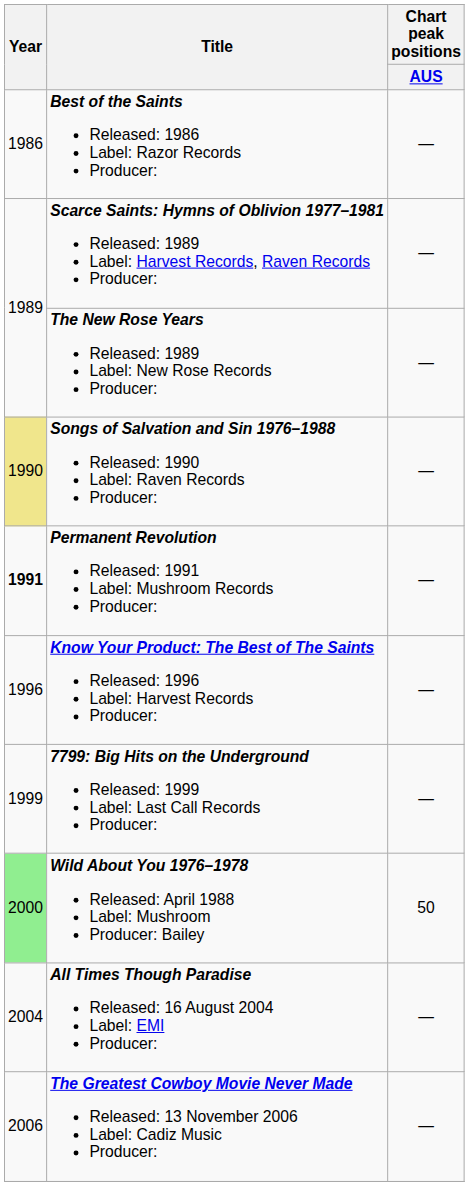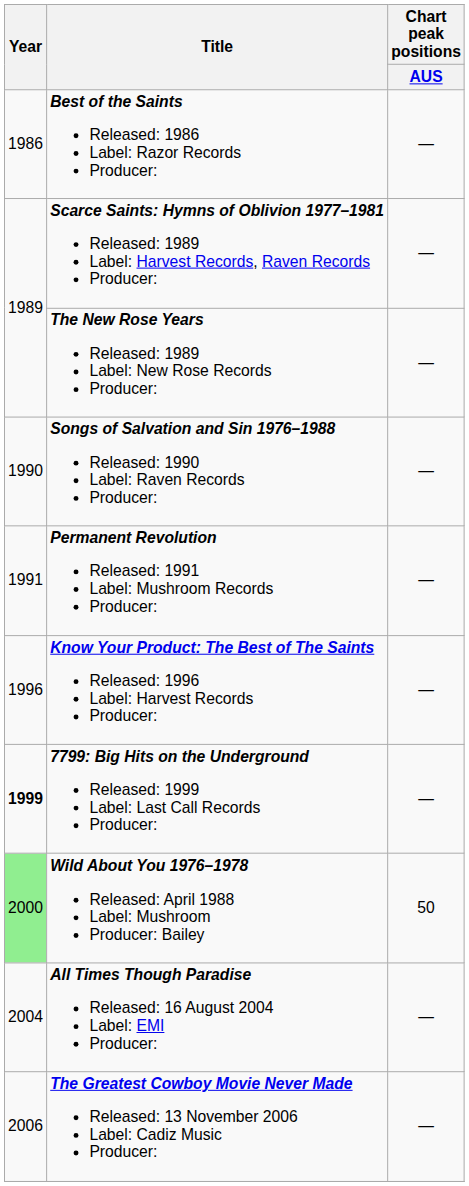(26, 471) khaki background -> (26, 471) no background
(26, 580) bold -> (26, 580) normal
(26, 798) normal -> (26, 798) bold
